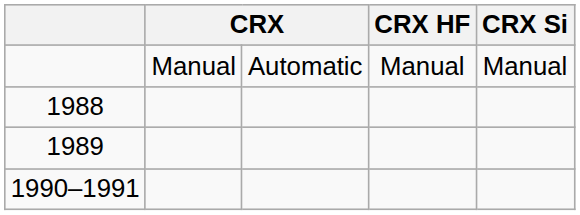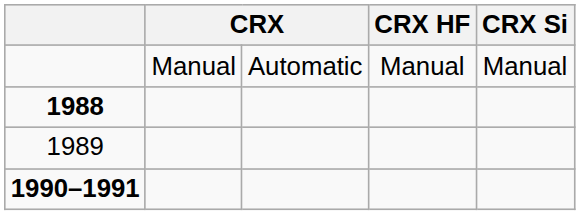(75, 106) normal -> (75, 106) bold
(75, 188) normal -> (75, 188) bold
